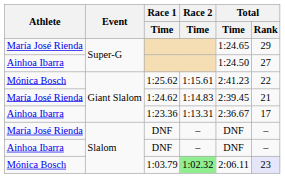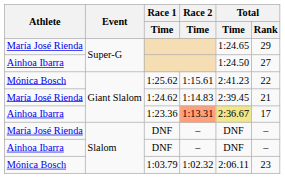(198, 114) no background -> (198, 114) lightsalmon background
(234, 114) no background -> (234, 114) khaki background
(198, 165) lightgreen background -> (198, 165) no background
(266, 165) lavender background -> (266, 165) no background
